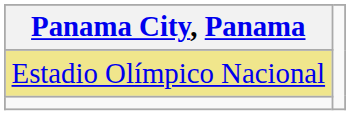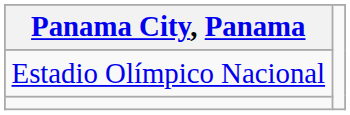(168, 73) khaki background -> (168, 73) no background
